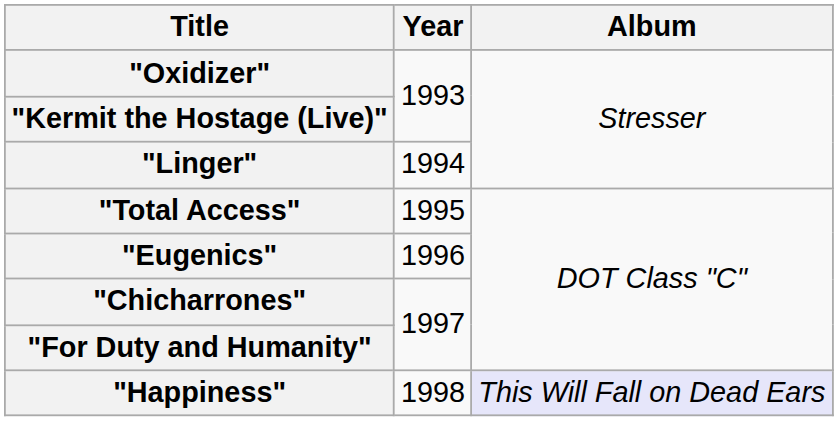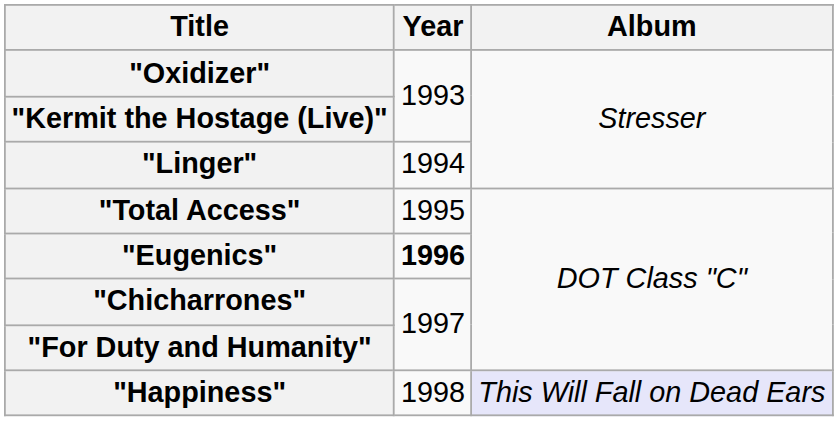(433, 255) normal -> (433, 255) bold
